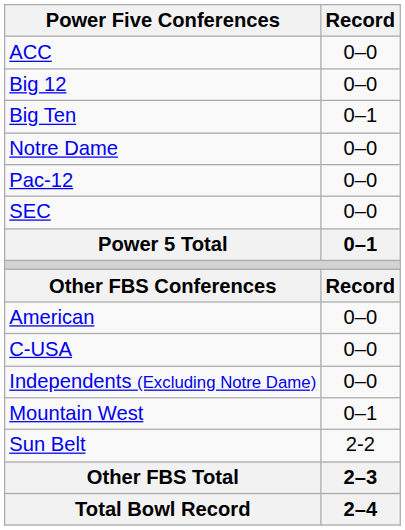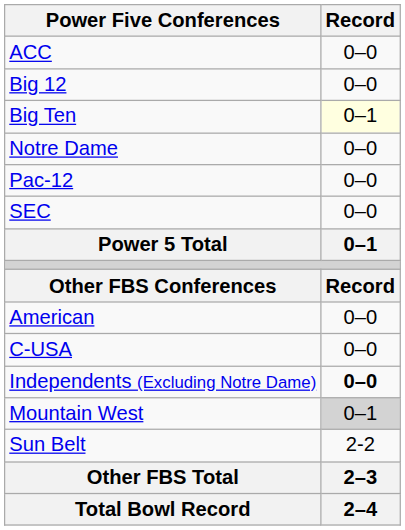(360, 116) no background -> (360, 116) lightyellow background
(360, 381) normal -> (360, 381) bold
(360, 413) no background -> (360, 413) lightgrey background
